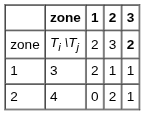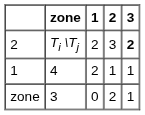(25, 44) zone -> (14, 44) 2
(54, 71) 3 -> (54, 71) 4
(14, 96) 2 -> (25, 96) zone
(54, 96) 4 -> (54, 96) 3
